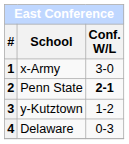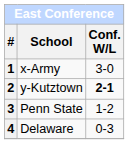(51, 88) Penn State -> (51, 88) y-Kutztown
(51, 108) y-Kutztown -> (51, 108) Penn State
